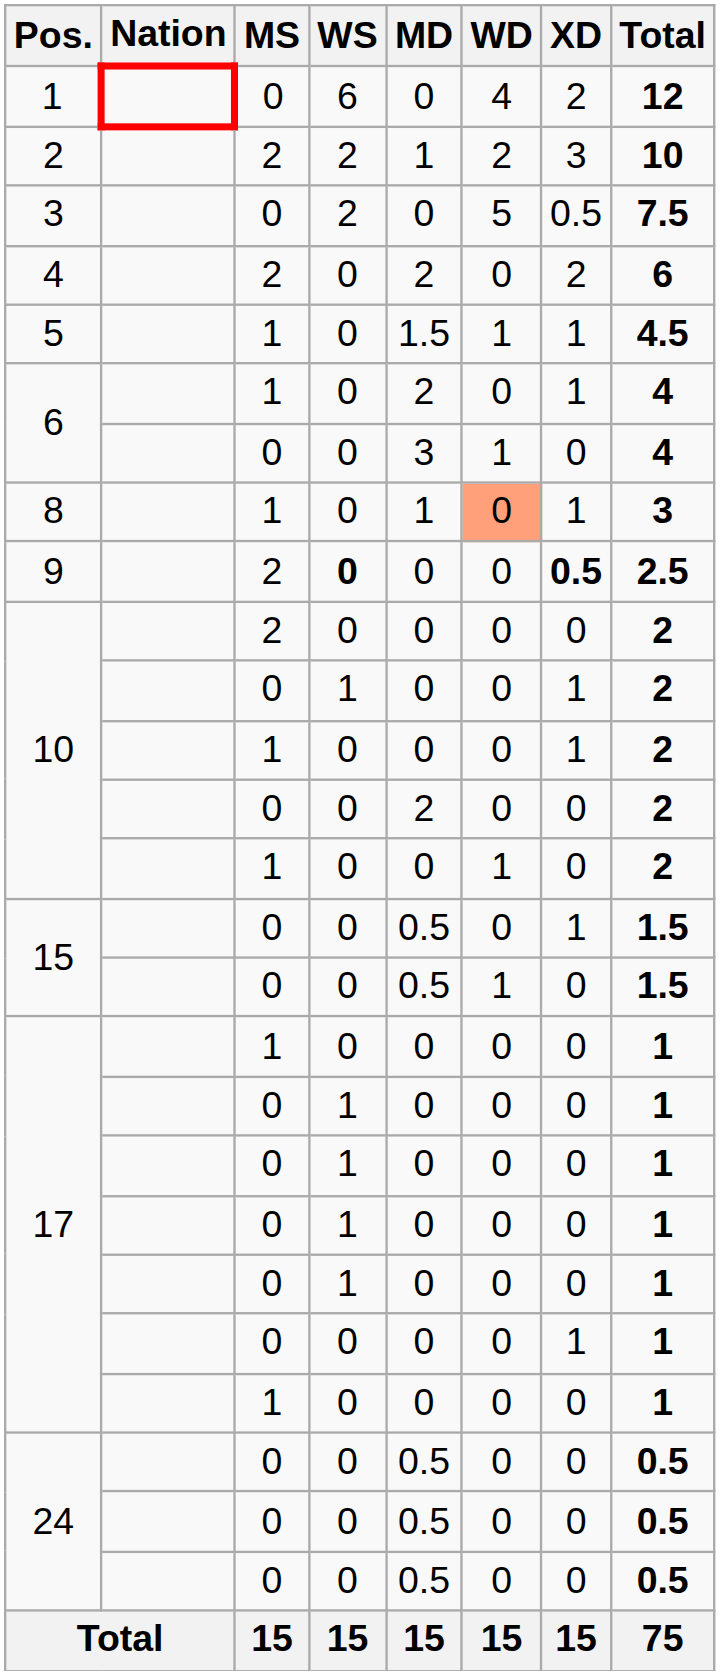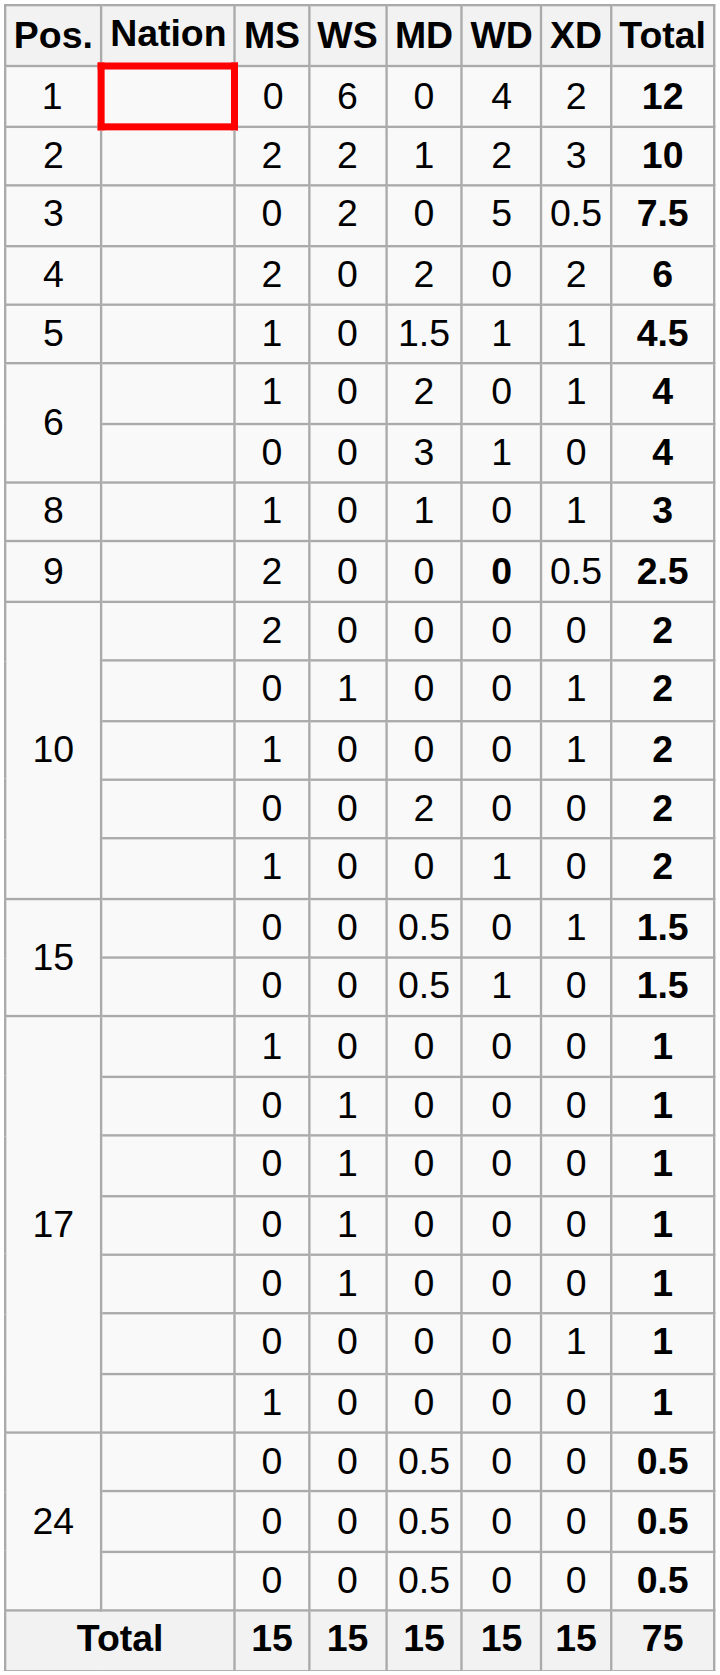(502, 511) lightsalmon background -> (502, 511) no background
(347, 570) bold -> (347, 570) normal
(502, 570) normal -> (502, 570) bold
(576, 570) bold -> (576, 570) normal
